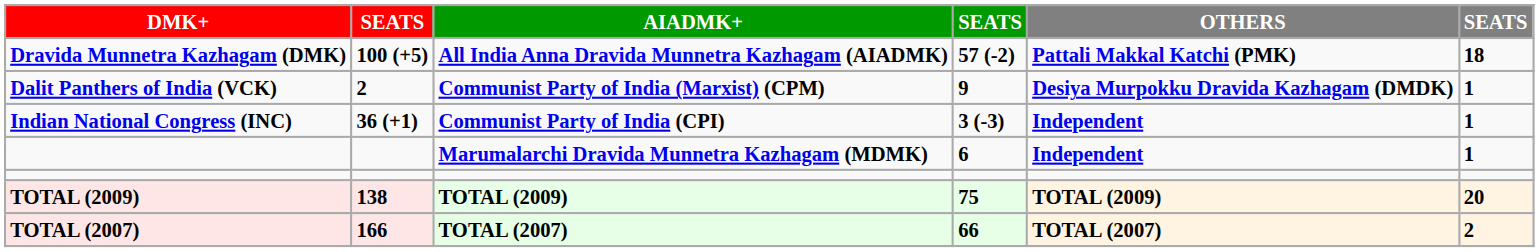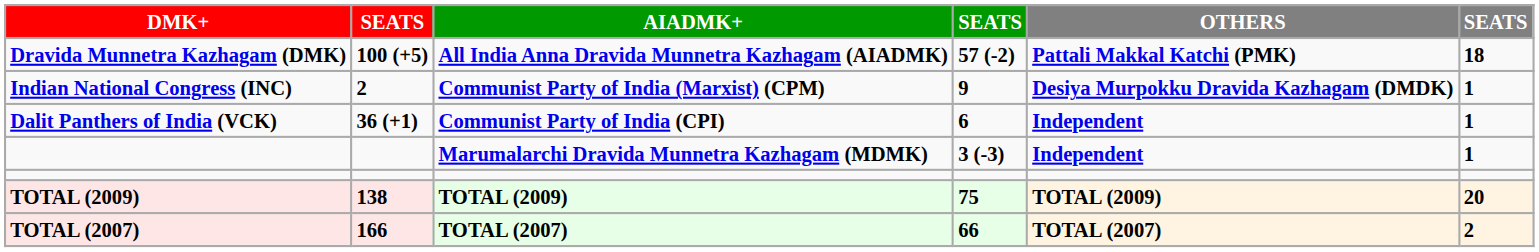(144, 87) Dalit Panthers of India (VCK) -> (151, 87) Indian National Congress (INC)
(151, 120) Indian National Congress (INC) -> (144, 120) Dalit Panthers of India (VCK)
(981, 120) 3 (-3) -> (963, 120) 6
(963, 153) 6 -> (981, 153) 3 (-3)
